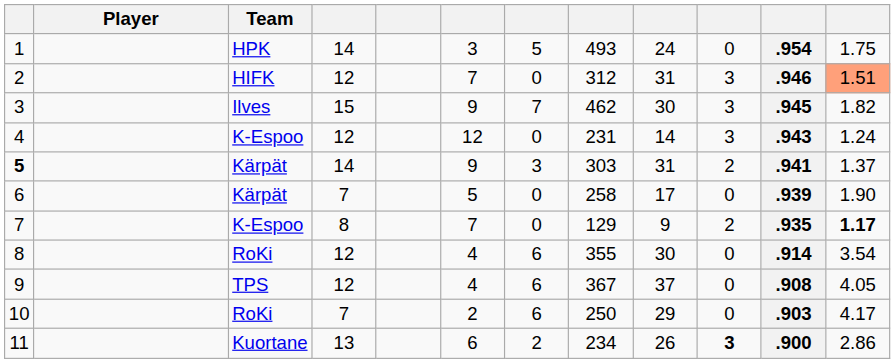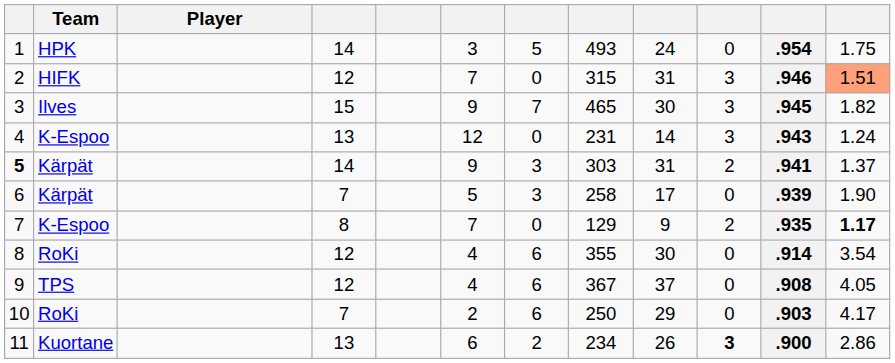columns swapped: (131, 19) <-> (270, 19)
(601, 78) 312 -> (601, 78) 315
(601, 107) 462 -> (601, 107) 465
(344, 136) 12 -> (344, 136) 13
(537, 195) 0 -> (537, 195) 3
